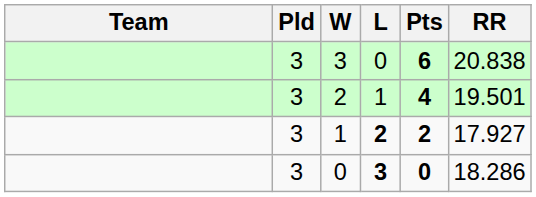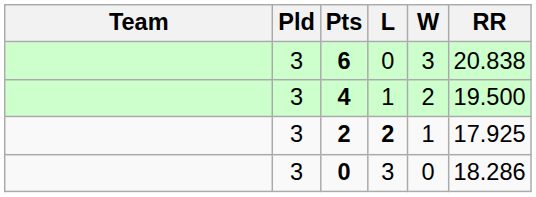columns swapped: (340, 23) <-> (424, 23)
(490, 97) 19.501 -> (490, 97) 19.500
(490, 135) 17.927 -> (490, 135) 17.925
(381, 172) bold -> (388, 172) normal
